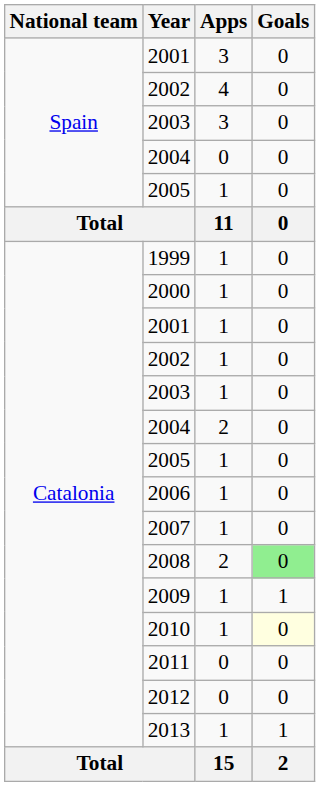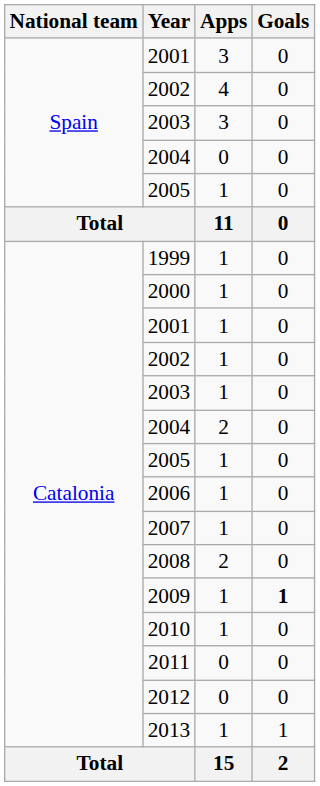(283, 561) lightgreen background -> (283, 561) no background
(283, 595) normal -> (283, 595) bold
(283, 628) lightyellow background -> (283, 628) no background
